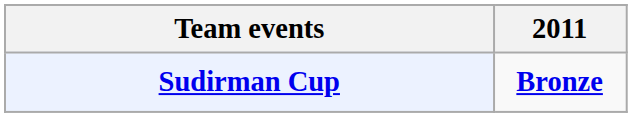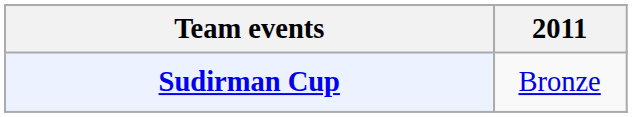(560, 81) bold -> (560, 81) normal
